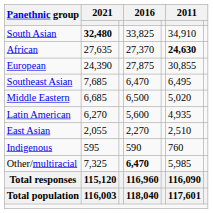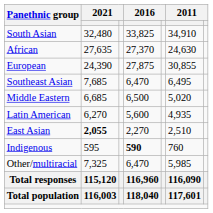(98, 33) bold -> (98, 33) normal
(182, 49) bold -> (182, 49) normal
(95, 131) normal -> (95, 131) bold
(134, 147) normal -> (134, 147) bold
(137, 163) bold -> (137, 163) normal
